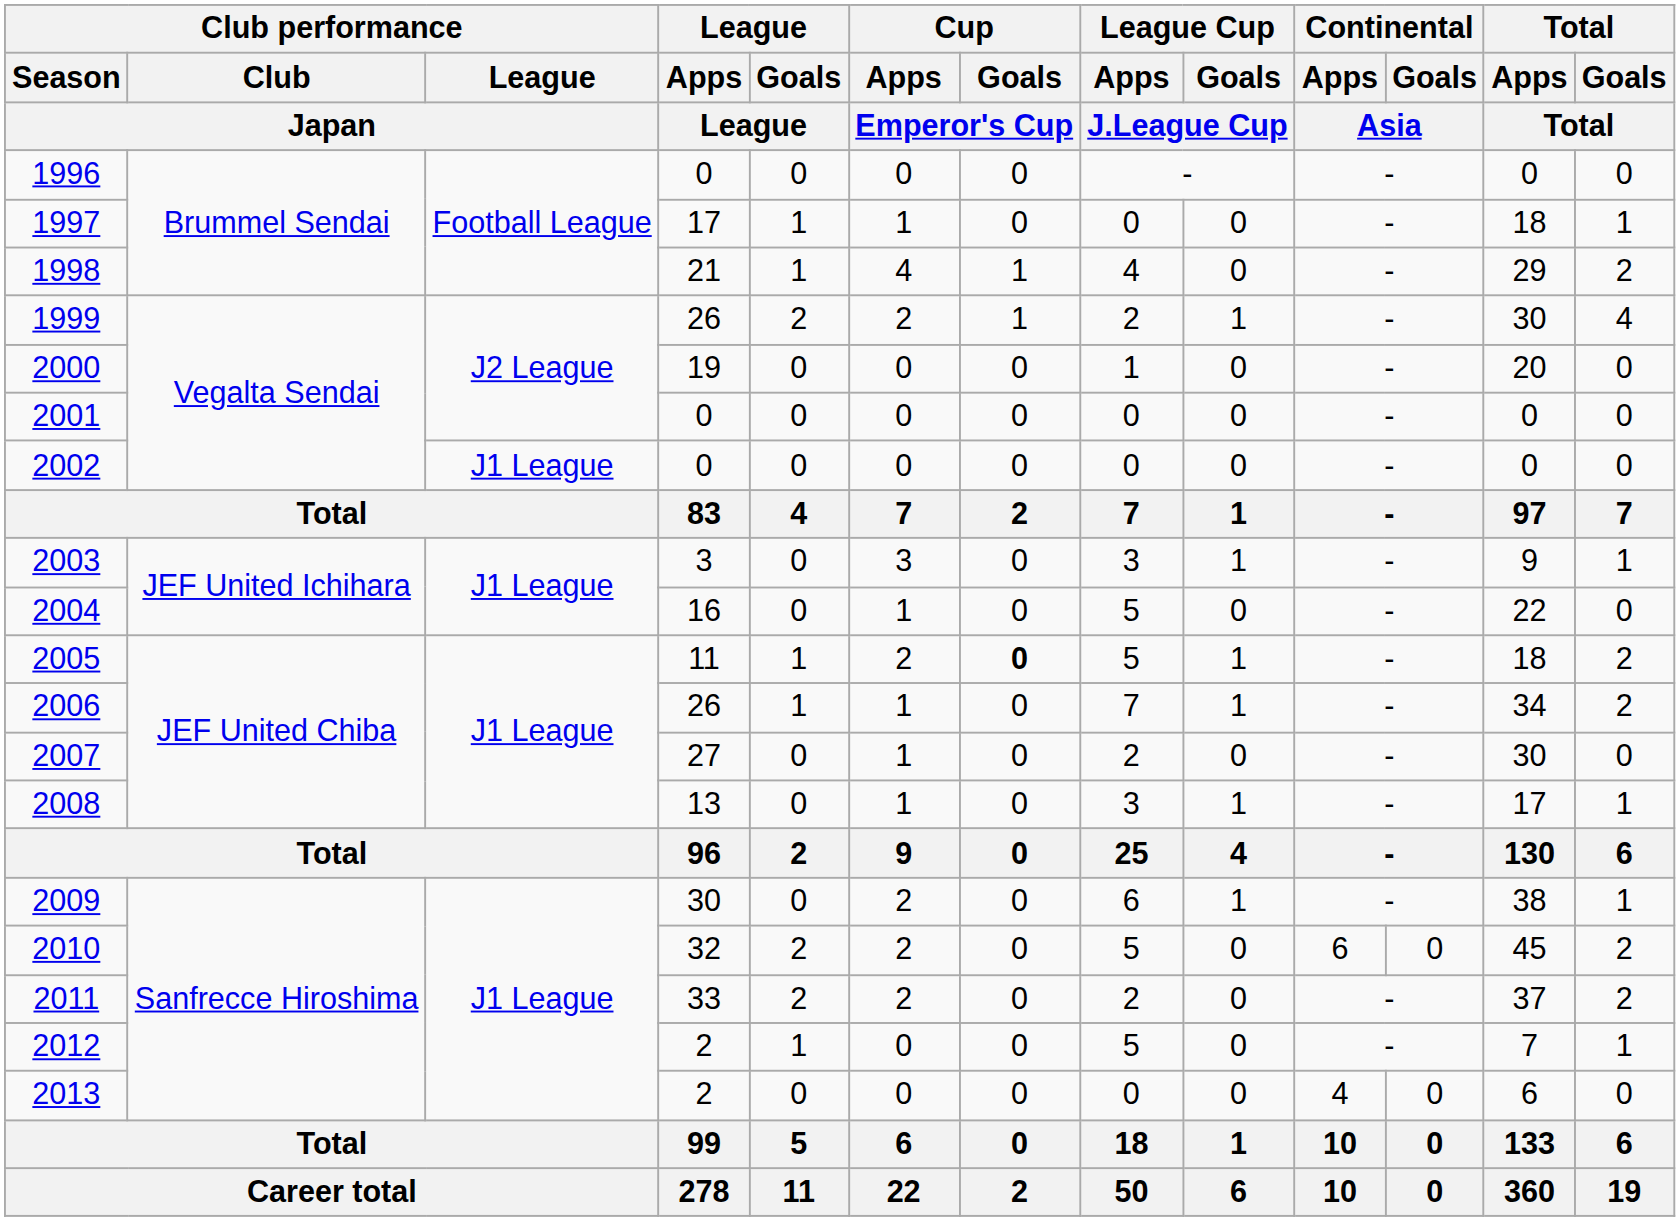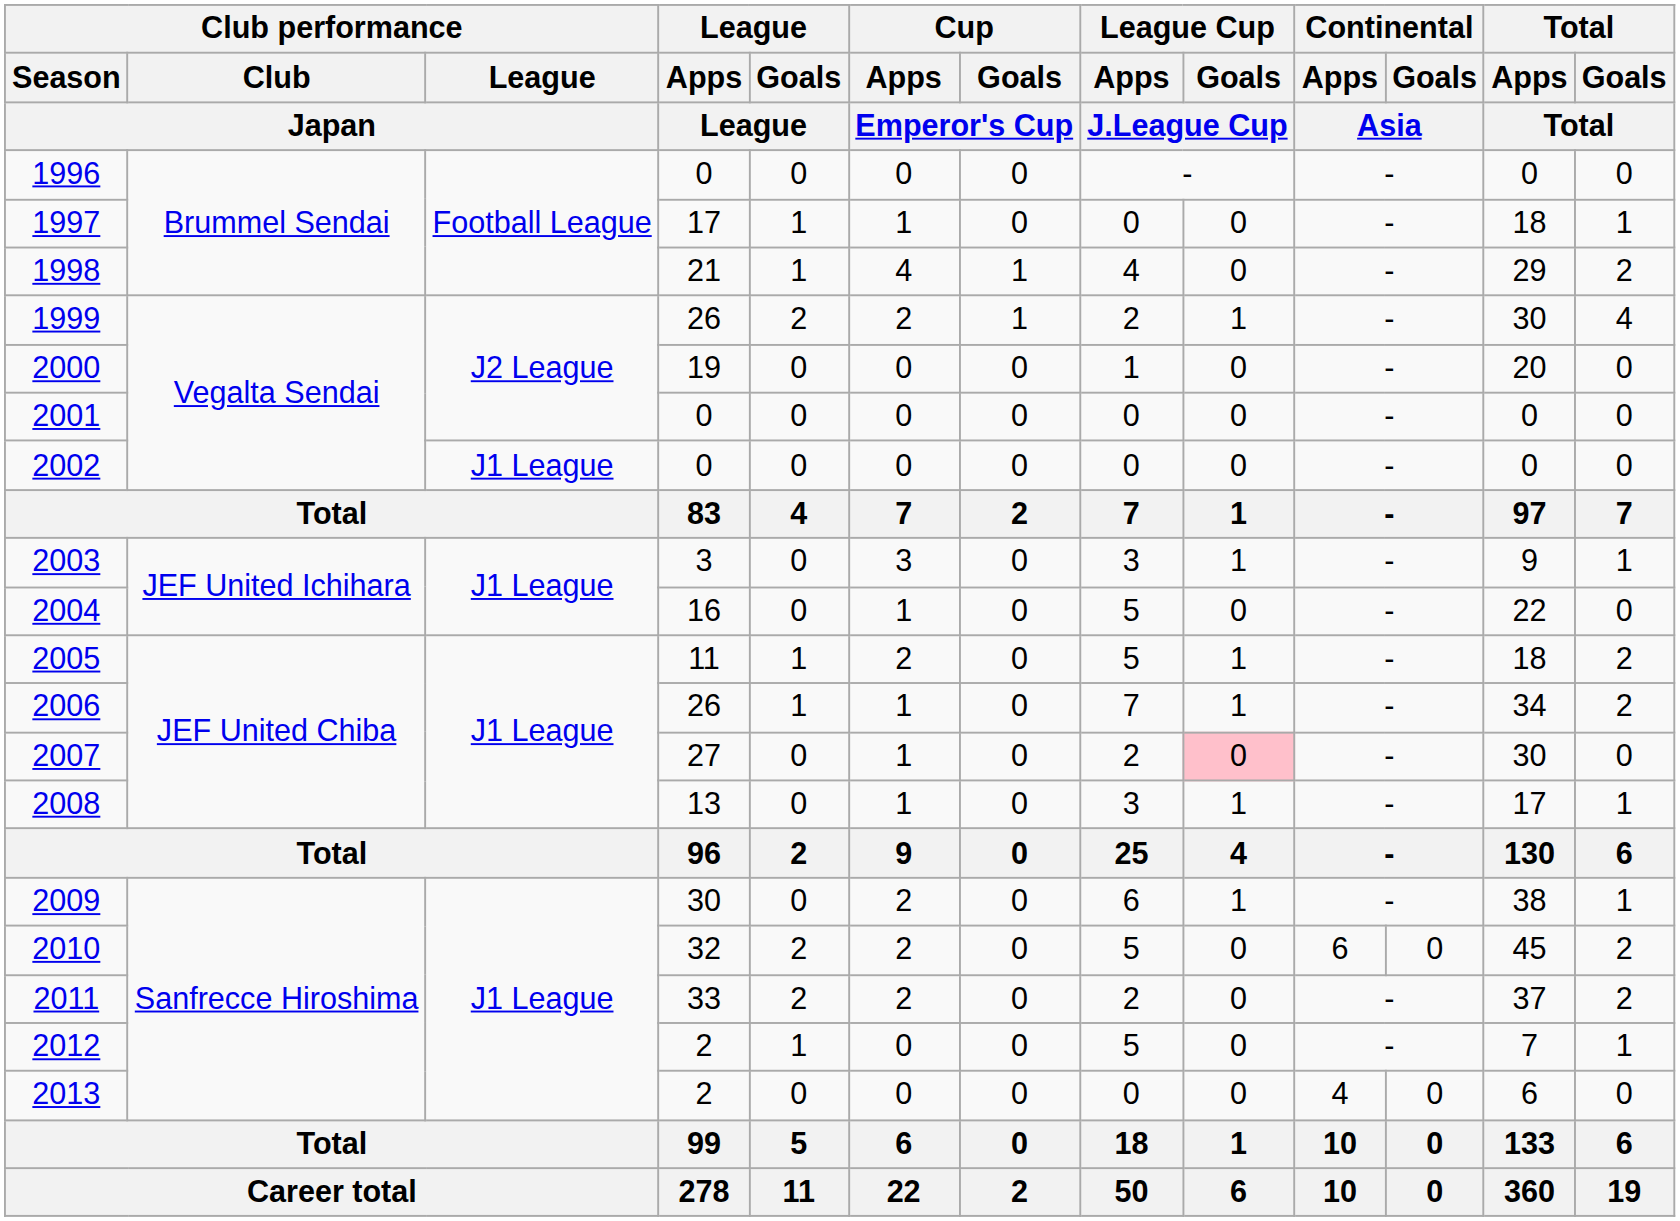(1020, 658) bold -> (1020, 658) normal
(1239, 755) no background -> (1239, 755) pink background
